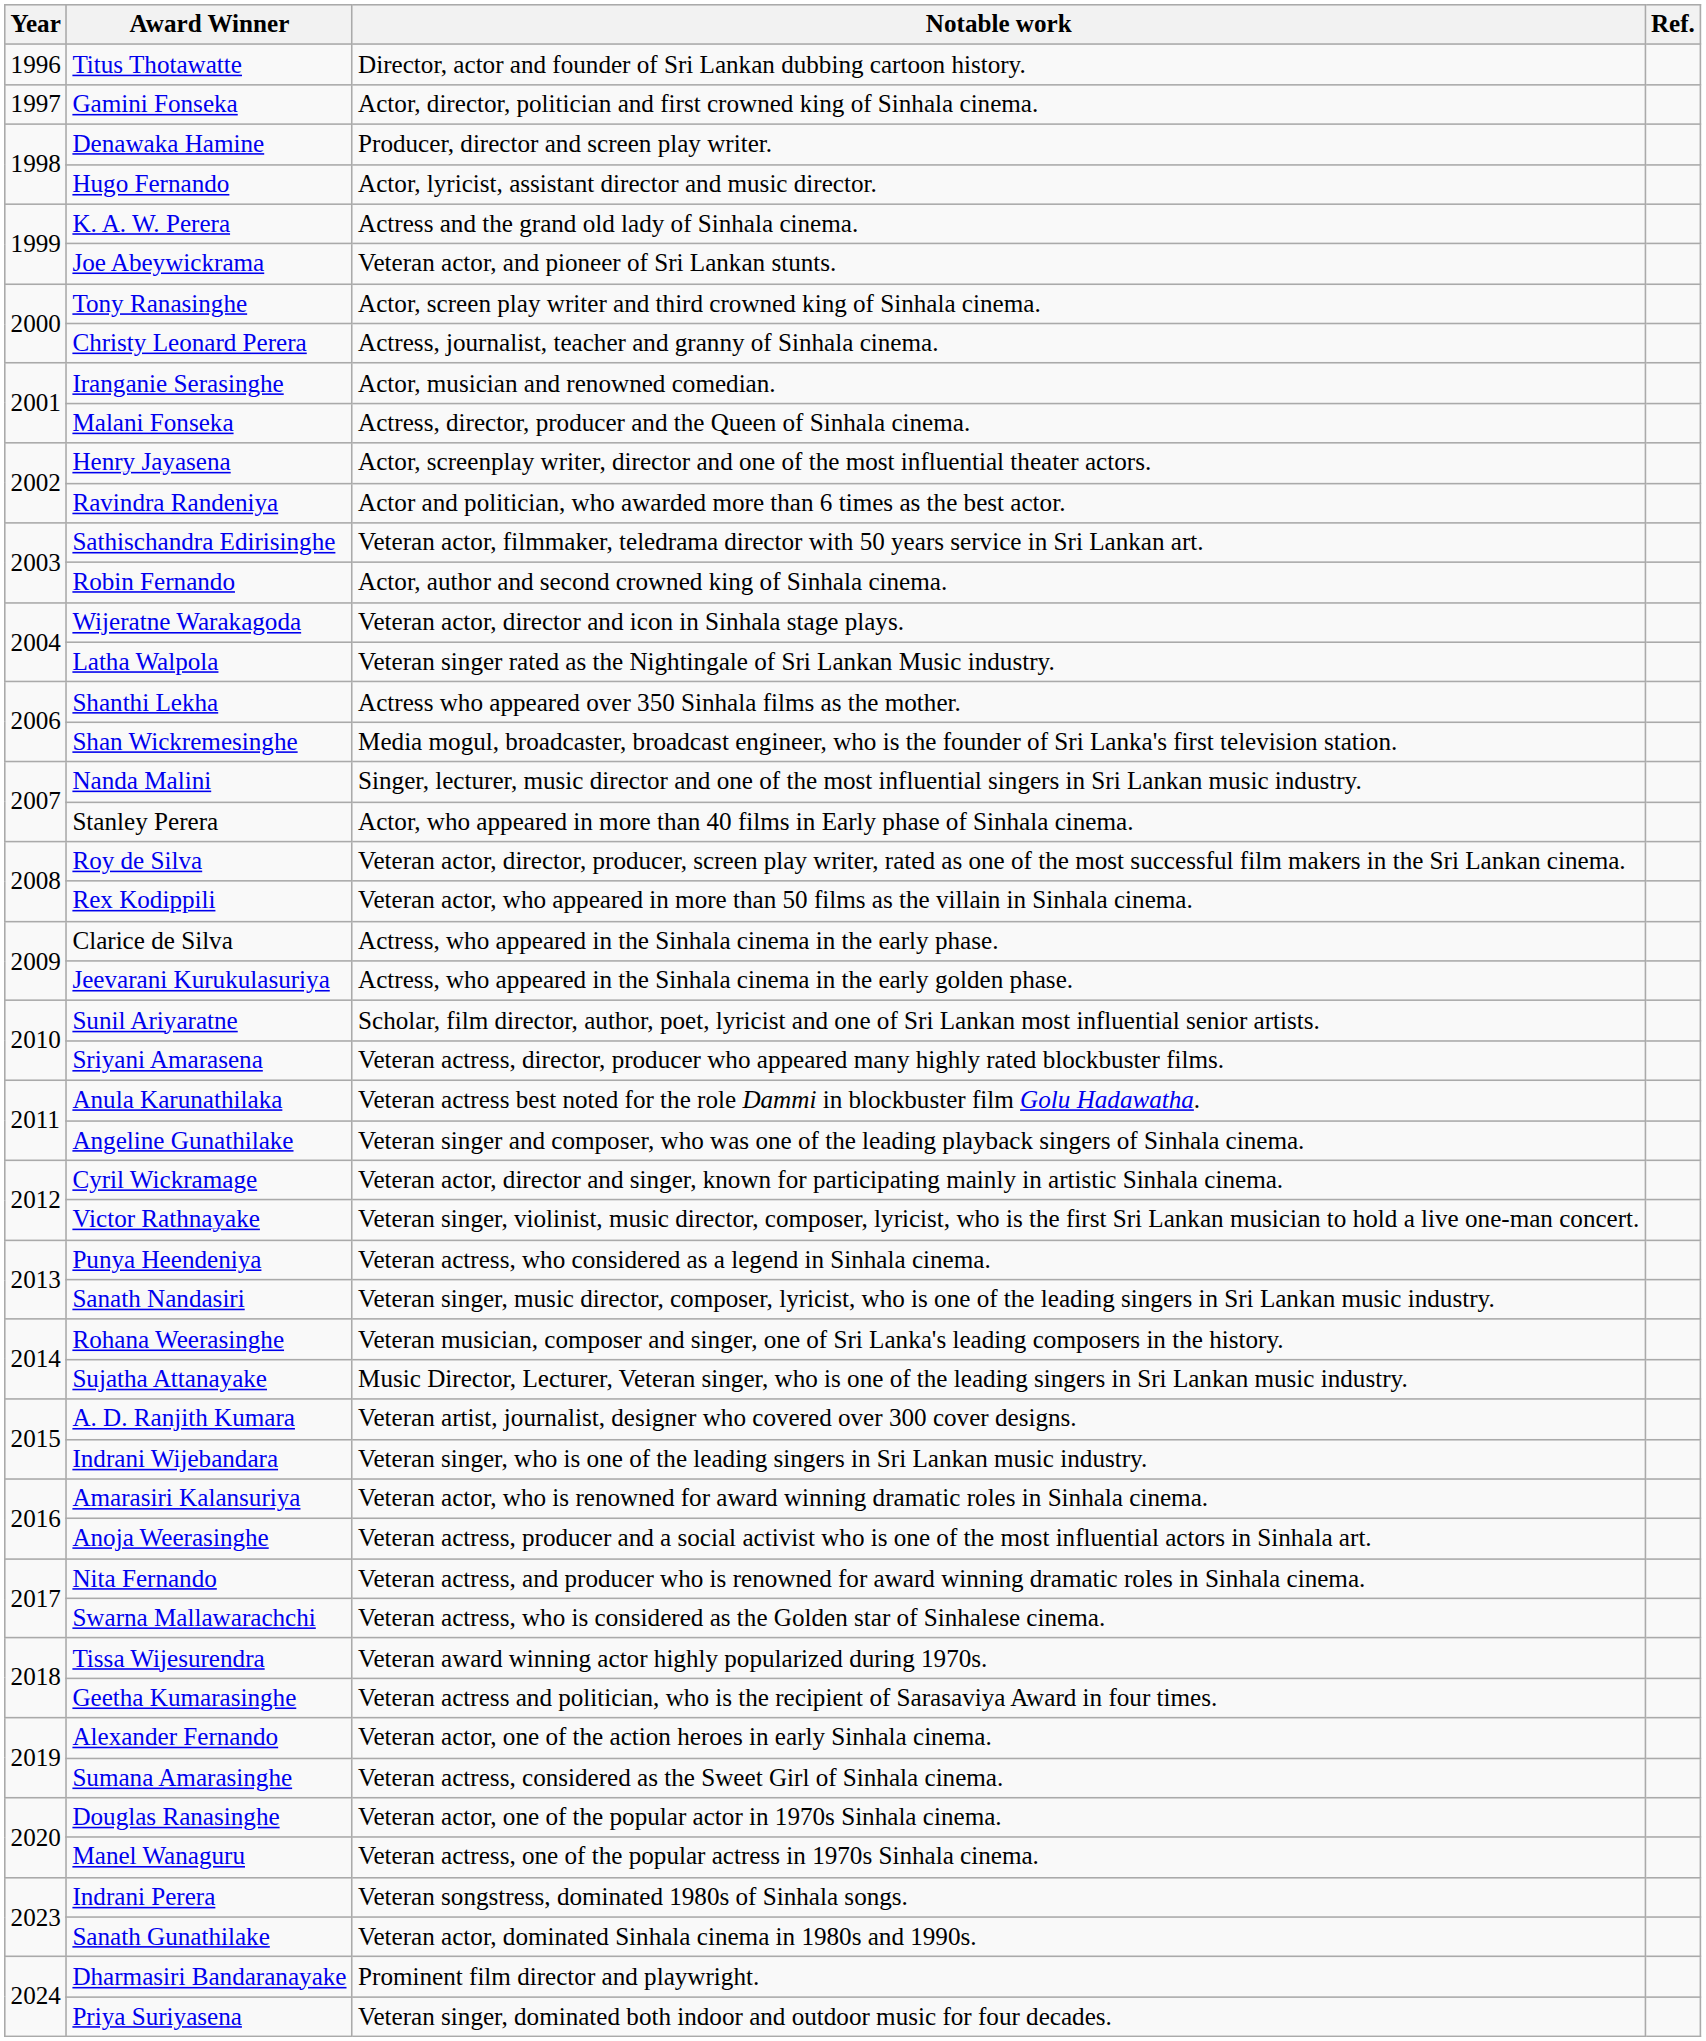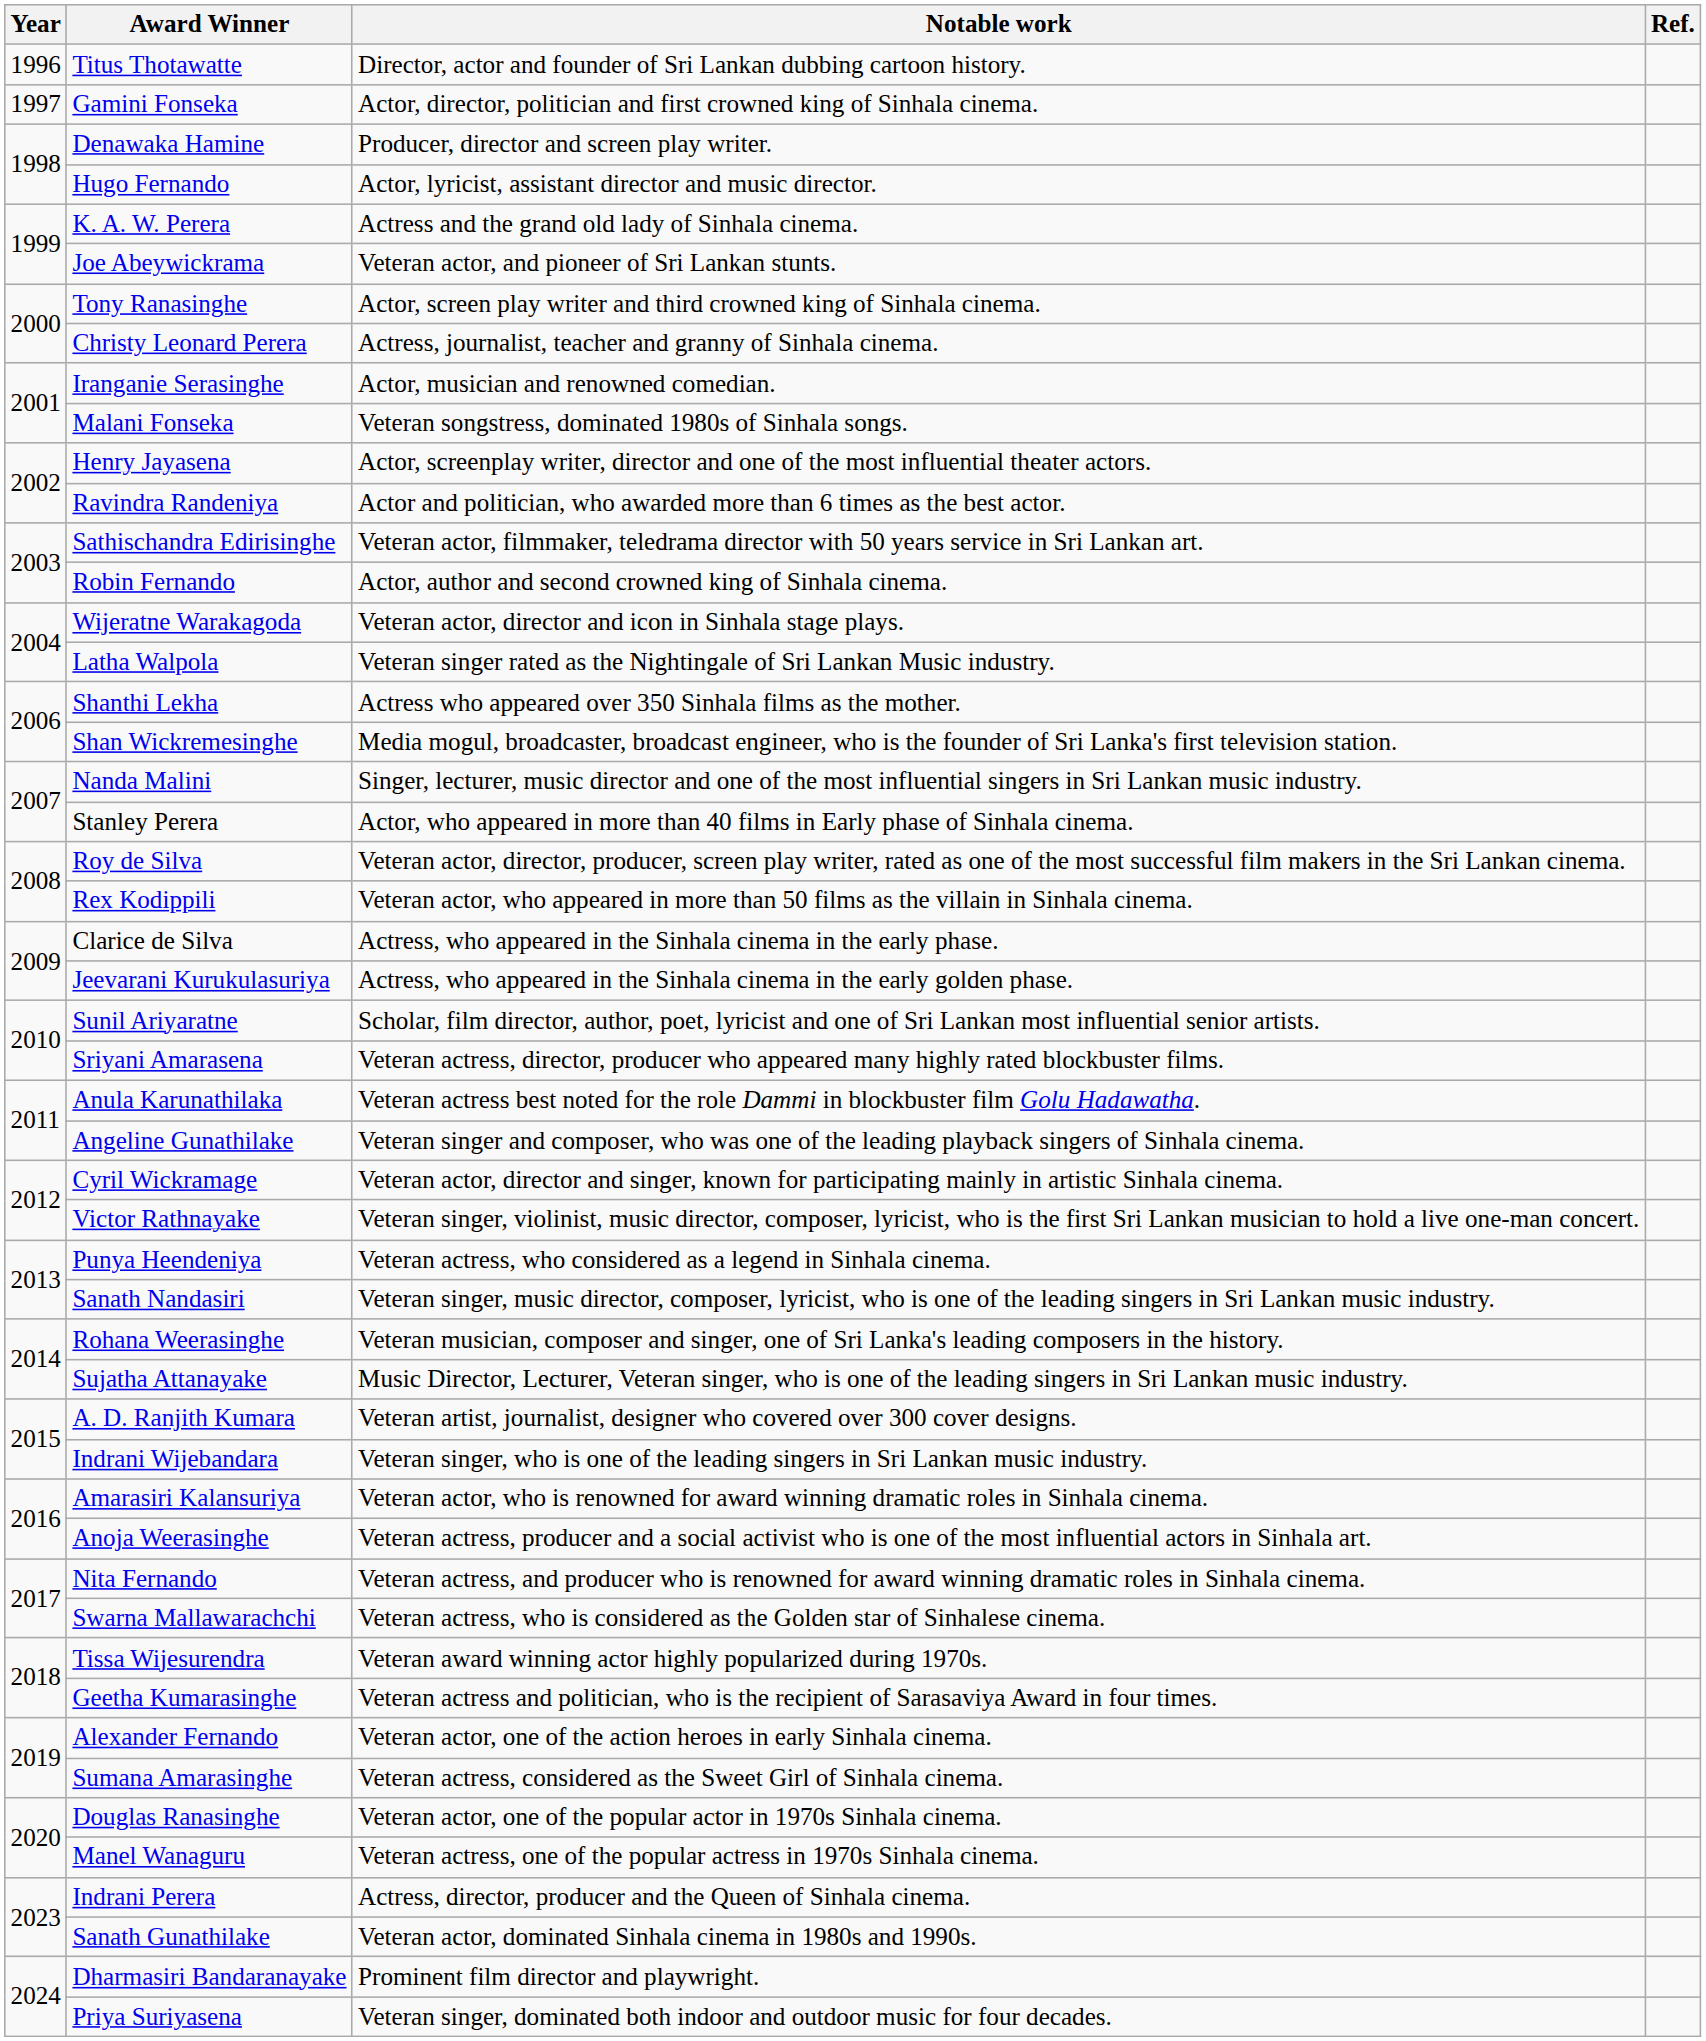(664, 422) Actress, director, producer and the Queen of Sinhala cinema. -> (633, 422) Veteran songstress, dominated 1980s of Sinhala songs.
(633, 1896) Veteran songstress, dominated 1980s of Sinhala songs. -> (664, 1896) Actress, director, producer and the Queen of Sinhala cinema.
